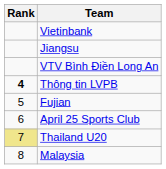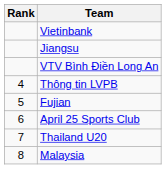(21, 84) bold -> (21, 84) normal
(21, 137) khaki background -> (21, 137) no background
